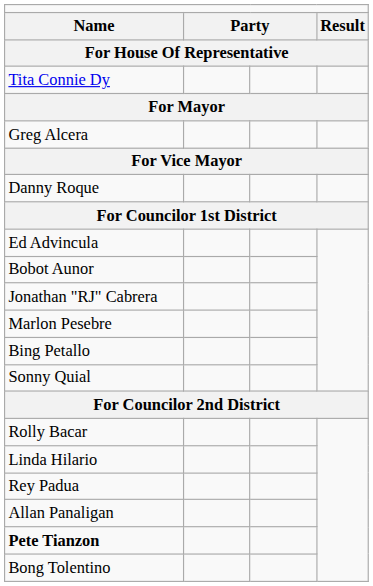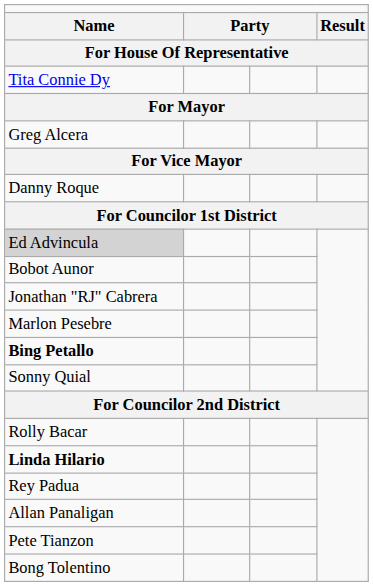(53, 242) no background -> (53, 242) lightgrey background
(49, 351) normal -> (51, 351) bold
(53, 459) normal -> (57, 459) bold
(54, 540) bold -> (51, 540) normal
